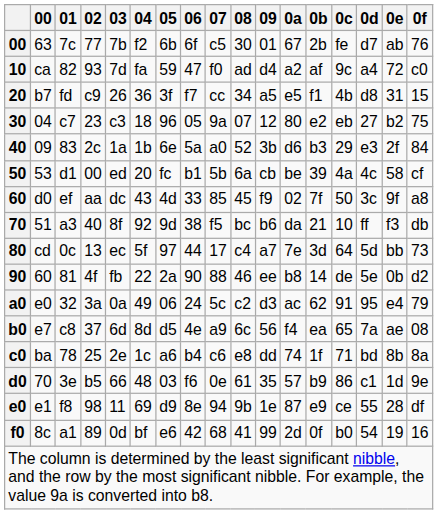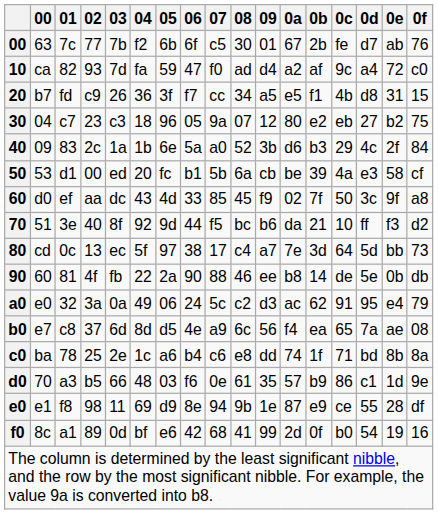(369, 147) e3 -> (368, 147) 4c
(368, 173) 4c -> (369, 173) e3
(68, 225) a3 -> (68, 225) 3e
(193, 225) 38 -> (193, 225) 44
(420, 225) db -> (420, 225) d2
(193, 251) 44 -> (193, 251) 38
(420, 277) d2 -> (420, 277) db
(68, 381) 3e -> (68, 381) a3
